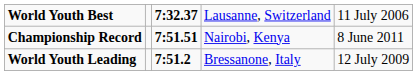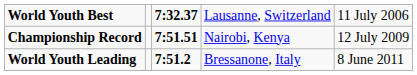(371, 37) 8 June 2011 -> (373, 37) 12 July 2009
(373, 59) 12 July 2009 -> (371, 59) 8 June 2011
